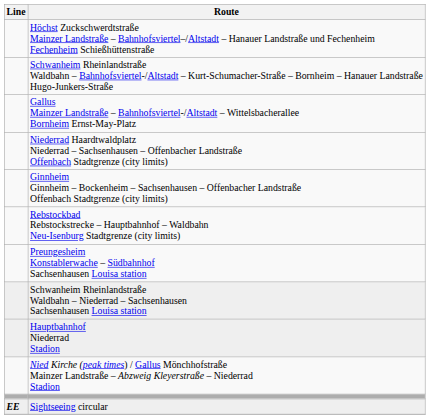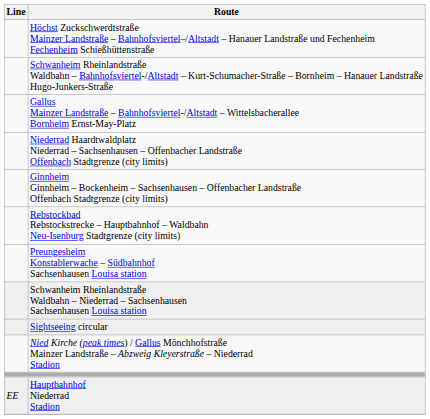(58, 338) Hauptbahnhof Niederrad Stadion -> (69, 327) Sightseeing circular
(13, 406) bold -> (13, 395) normal
(69, 406) Sightseeing circular -> (58, 395) Hauptbahnhof Niederrad Stadion
